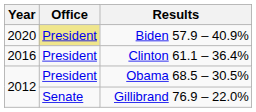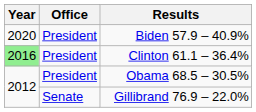(70, 35) khaki background -> (70, 35) no background
(22, 55) no background -> (22, 55) lightgreen background
